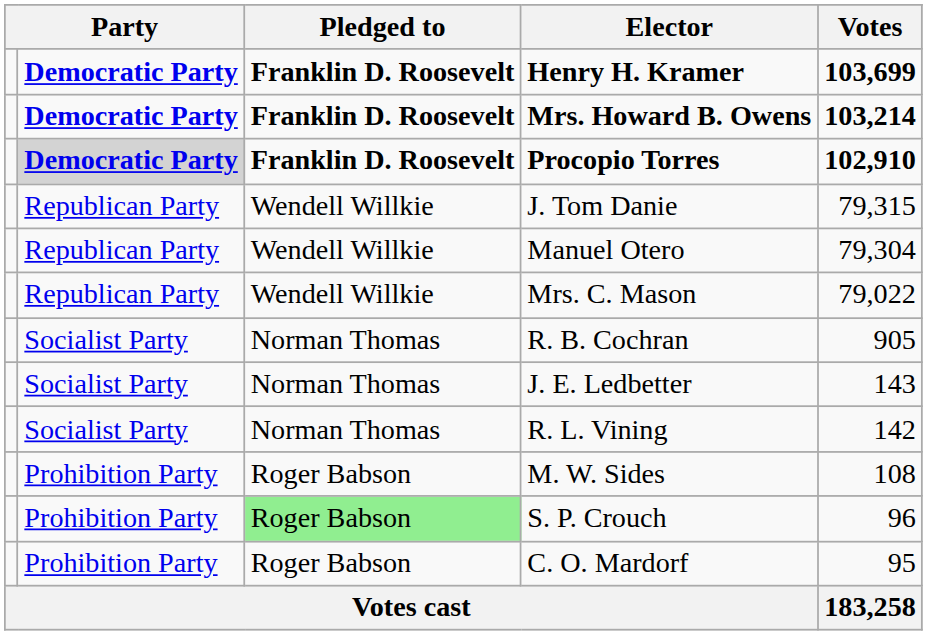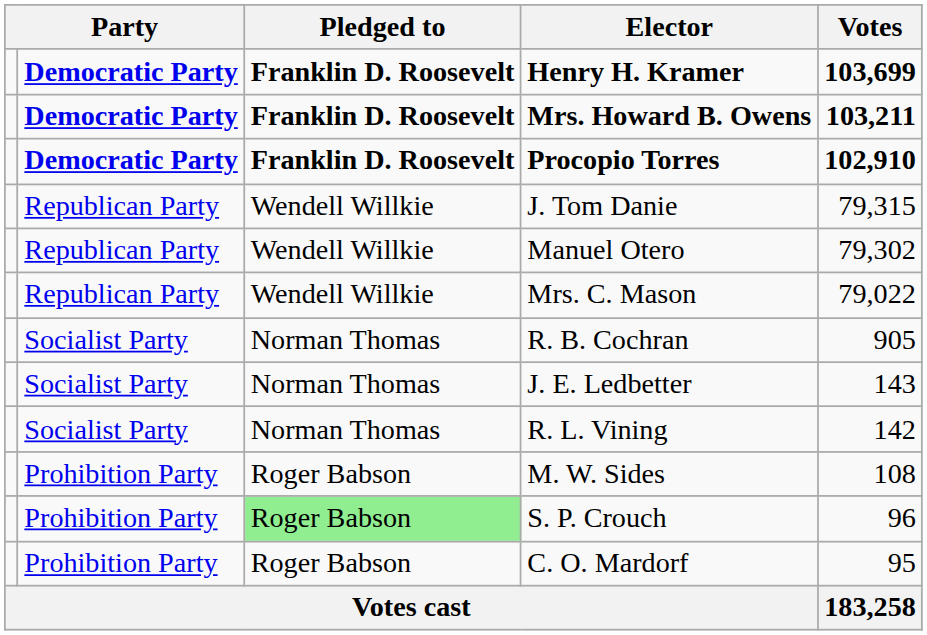(870, 116) 103,214 -> (871, 116) 103,211
(131, 160) lightgrey background -> (131, 160) no background
(877, 250) 79,304 -> (877, 250) 79,302
